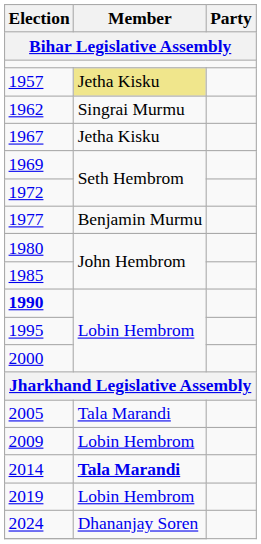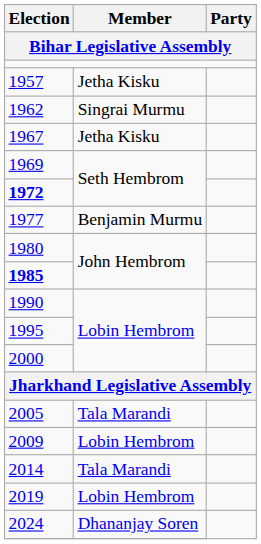(119, 81) khaki background -> (119, 81) no background
(26, 192) normal -> (26, 192) bold
(26, 275) normal -> (26, 275) bold
(26, 302) bold -> (26, 302) normal
(129, 468) bold -> (124, 468) normal
